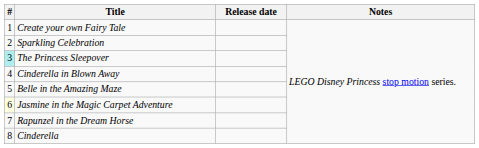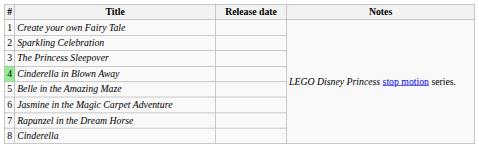(10, 58) paleturquoise background -> (10, 58) no background
(10, 74) no background -> (10, 74) lightgreen background
(10, 105) lightyellow background -> (10, 105) no background
